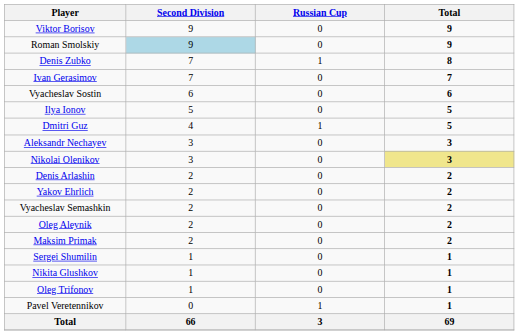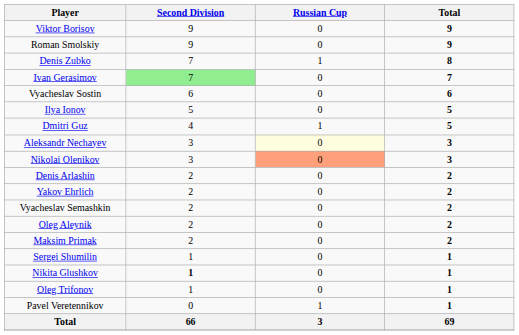(191, 45) lightblue background -> (191, 45) no background
(191, 77) no background -> (191, 77) lightgreen background
(320, 143) no background -> (320, 143) lightyellow background
(320, 159) no background -> (320, 159) lightsalmon background
(449, 159) khaki background -> (449, 159) no background
(191, 273) normal -> (191, 273) bold
